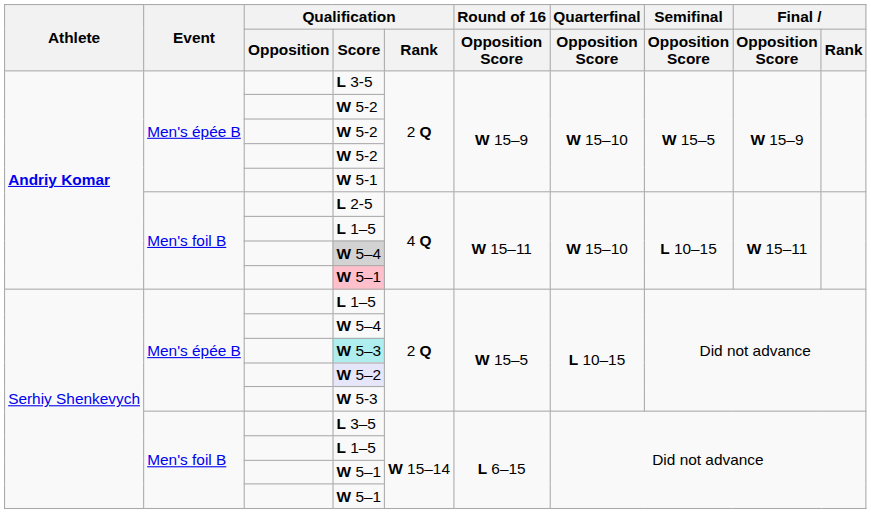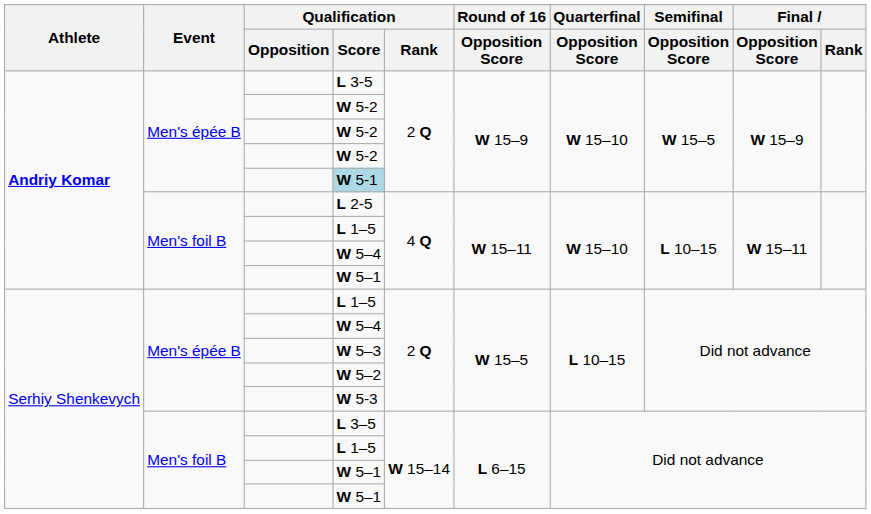(357, 180) no background -> (357, 180) lightblue background
(359, 253) lightgrey background -> (359, 253) no background
(359, 278) pink background -> (359, 278) no background
(359, 351) paleturquoise background -> (359, 351) no background
(359, 375) lavender background -> (359, 375) no background
